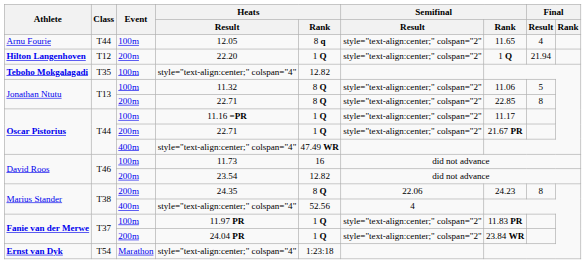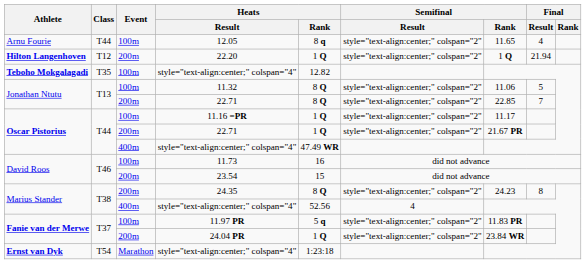(541, 102) 8 -> (541, 102) 7
(320, 176) 12.82 -> (320, 176) 15
(412, 191) 22.06 -> (412, 191) style="text-align:center;" colspan="2"
(320, 221) 1 Q -> (320, 221) 5 q
